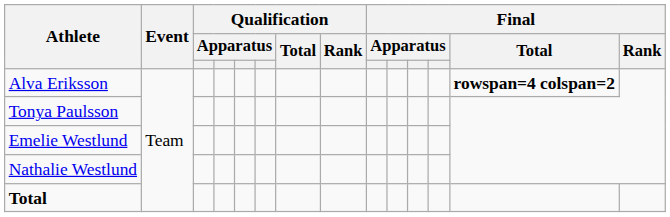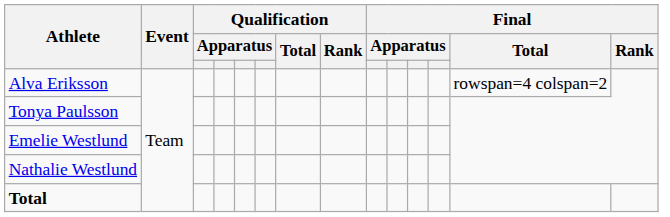(534, 83) bold -> (530, 83) normal
